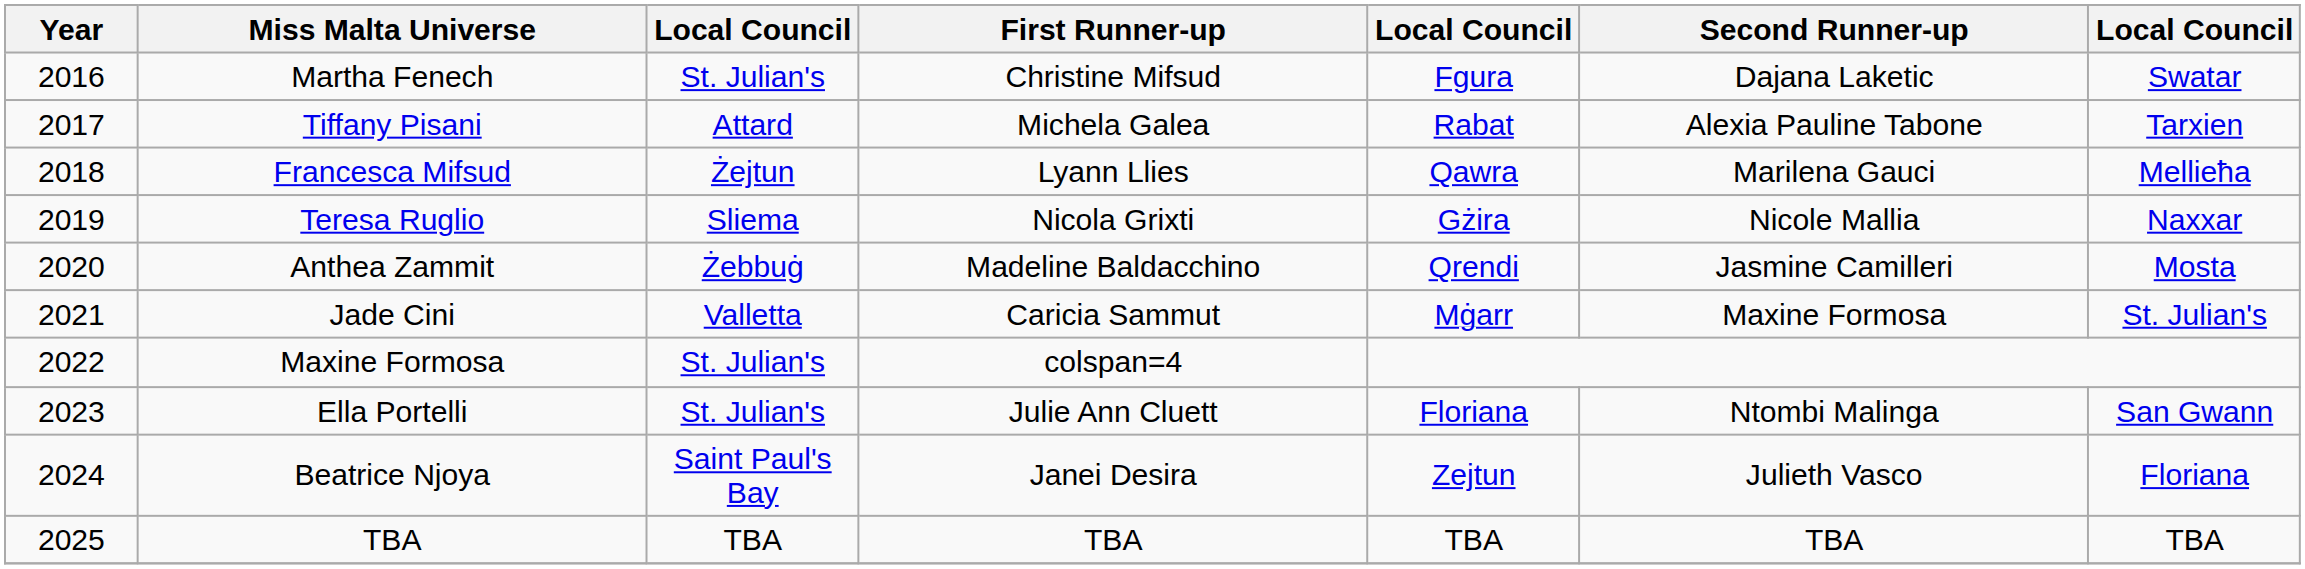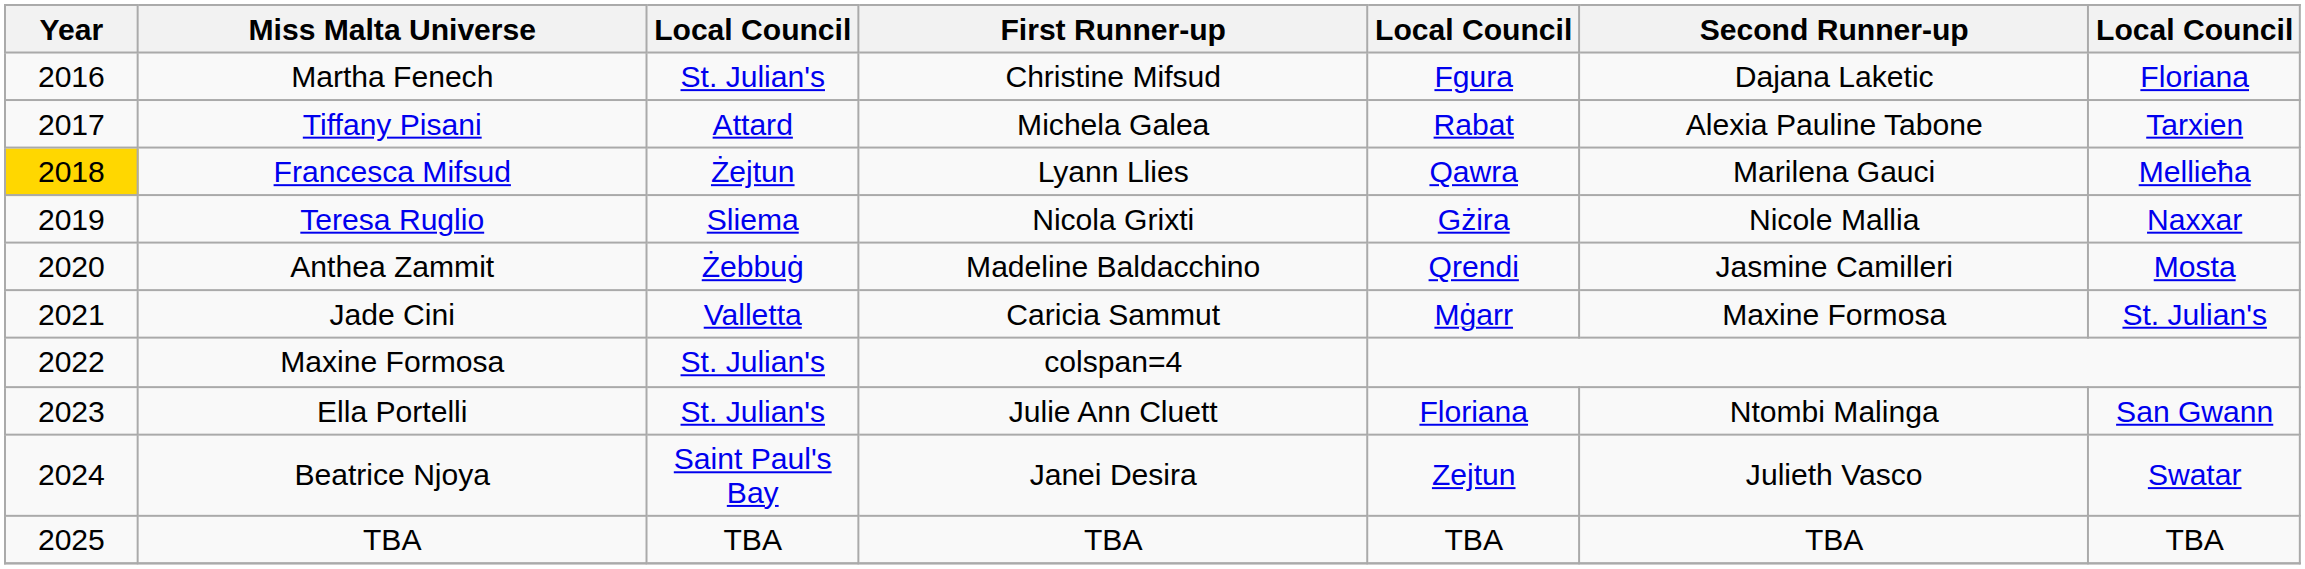(2195, 77) Swatar -> (2195, 77) Floriana
(71, 172) no background -> (71, 172) gold background
(2195, 475) Floriana -> (2195, 475) Swatar
